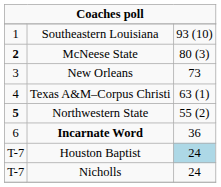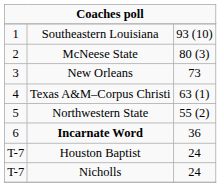(16, 53) bold -> (16, 53) normal
(16, 113) bold -> (16, 113) normal
(194, 152) lightblue background -> (194, 152) no background
